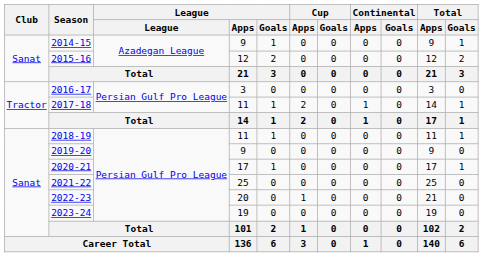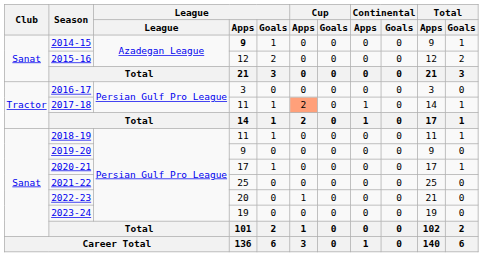(243, 43) normal -> (243, 43) bold
(303, 105) no background -> (303, 105) lightsalmon background
